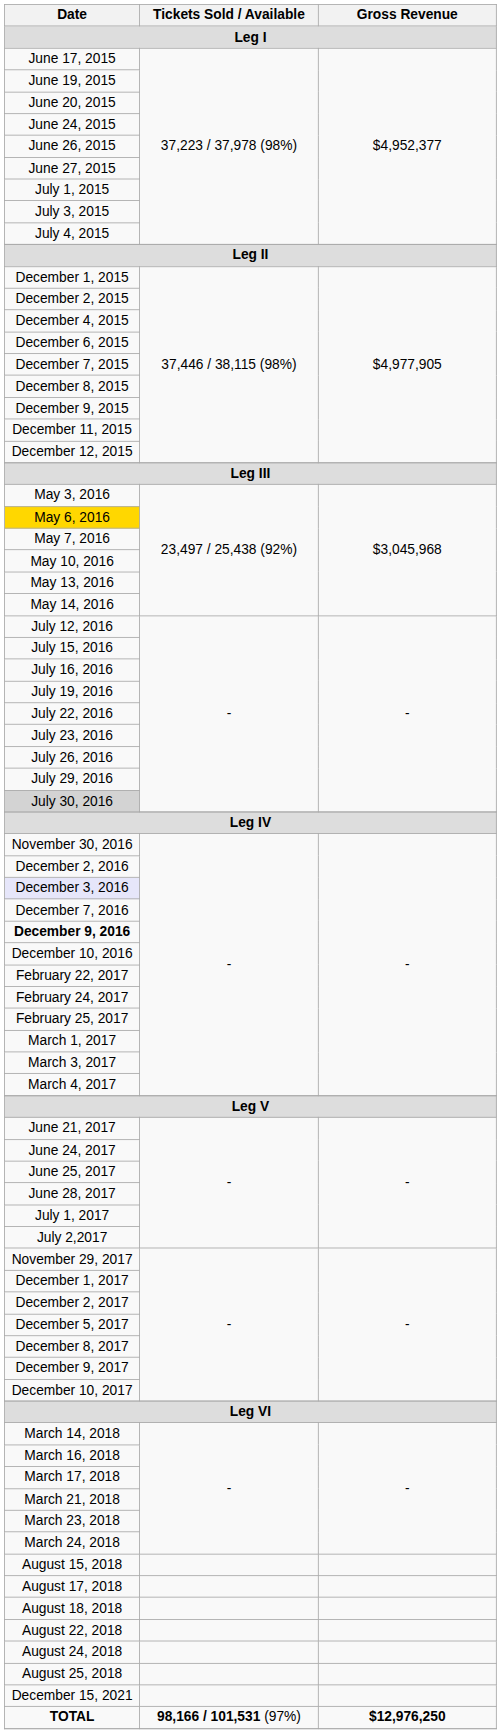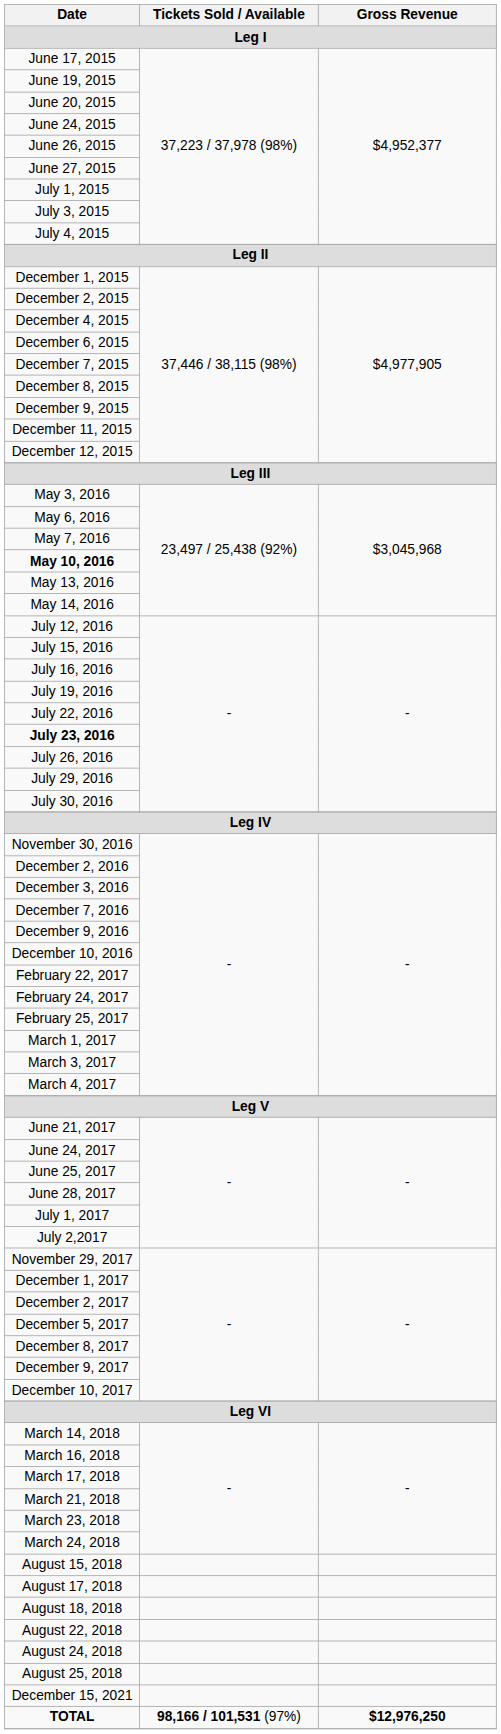(72, 517) gold background -> (72, 517) no background
(72, 560) normal -> (72, 560) bold
(72, 735) normal -> (72, 735) bold
(72, 801) lightgrey background -> (72, 801) no background
(72, 888) lavender background -> (72, 888) no background
(72, 931) bold -> (72, 931) normal
